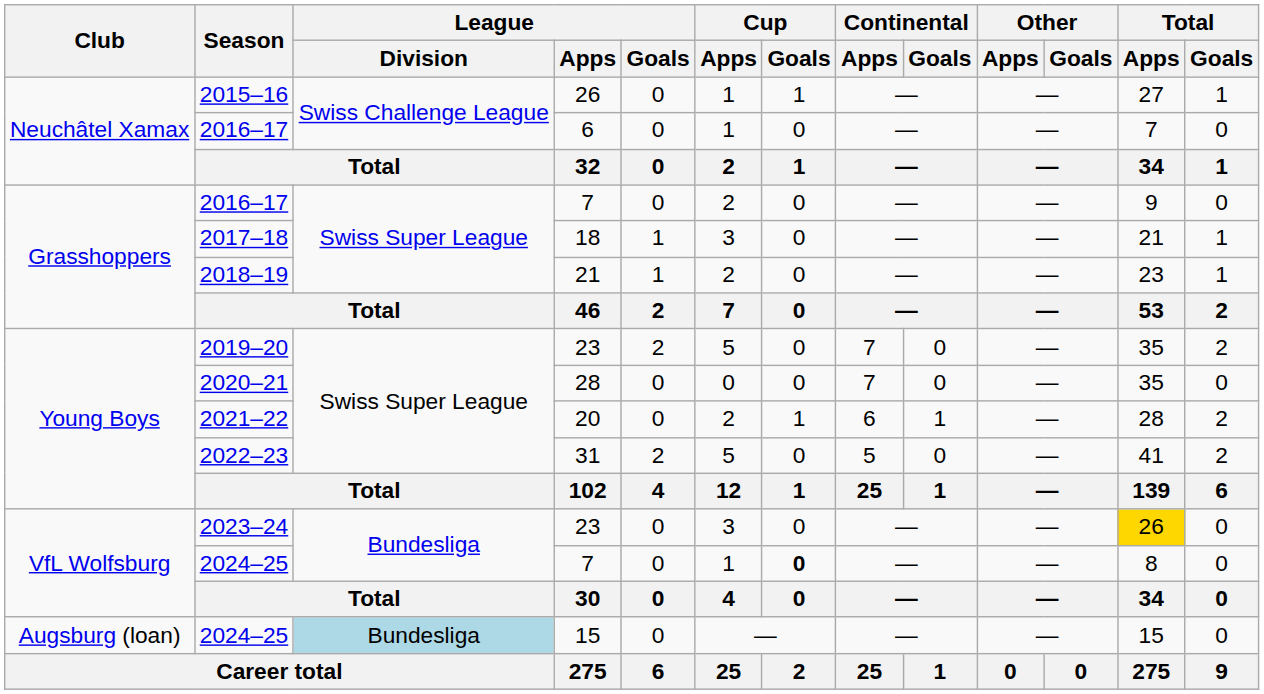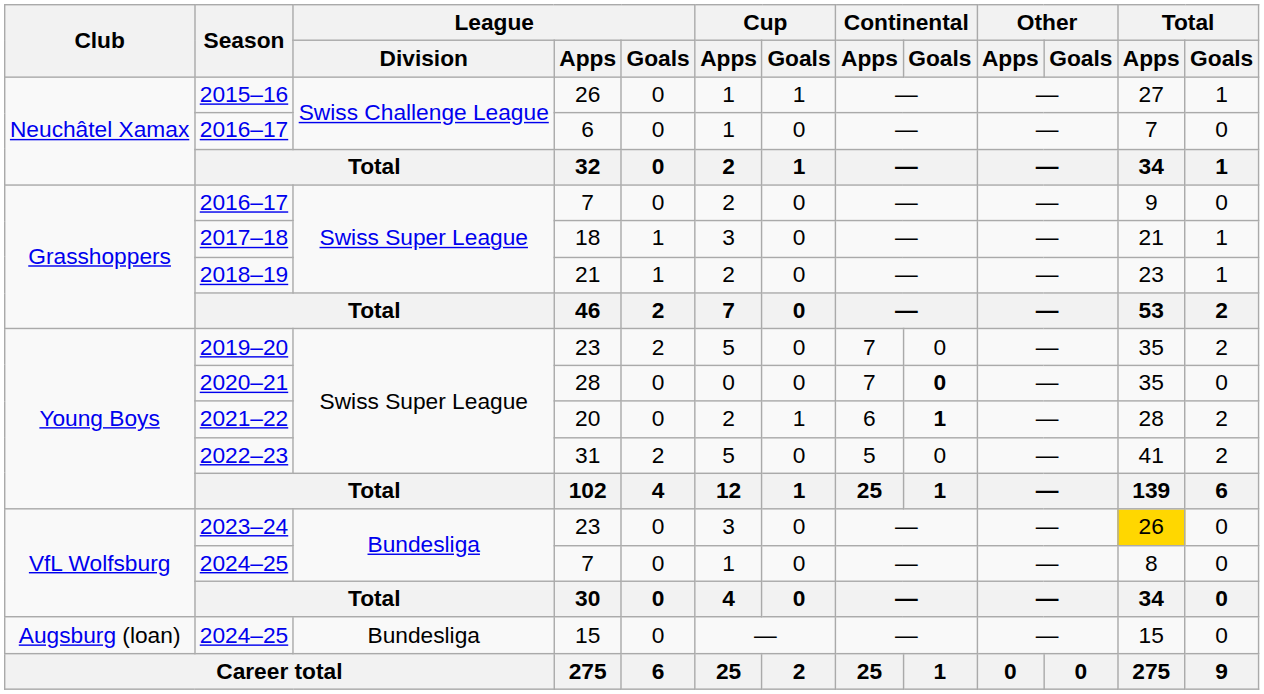(940, 382) normal -> (940, 382) bold
(940, 418) normal -> (940, 418) bold
(799, 563) bold -> (799, 563) normal
(424, 635) lightblue background -> (424, 635) no background
